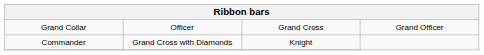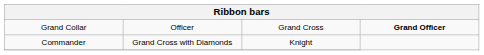(420, 27) normal -> (420, 27) bold
